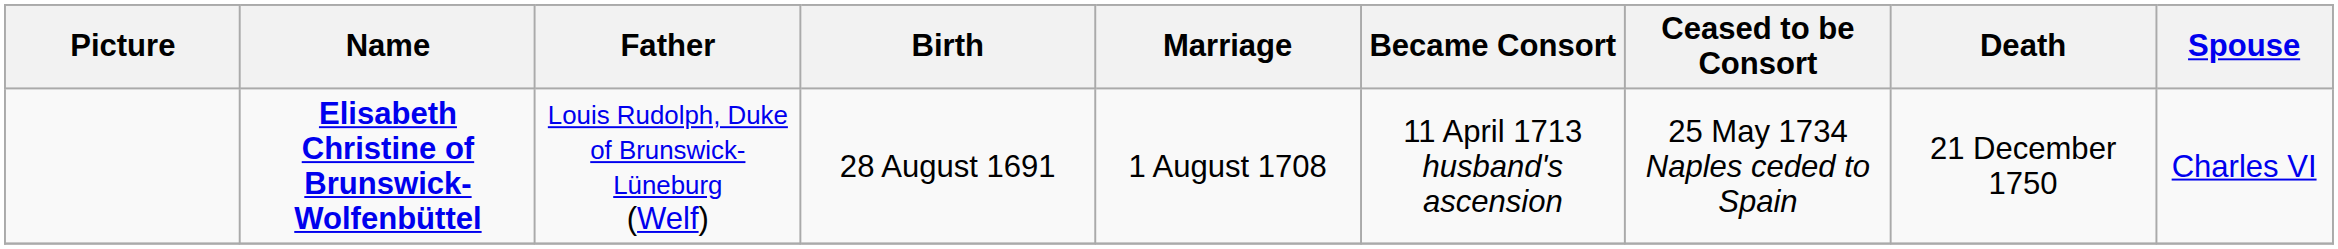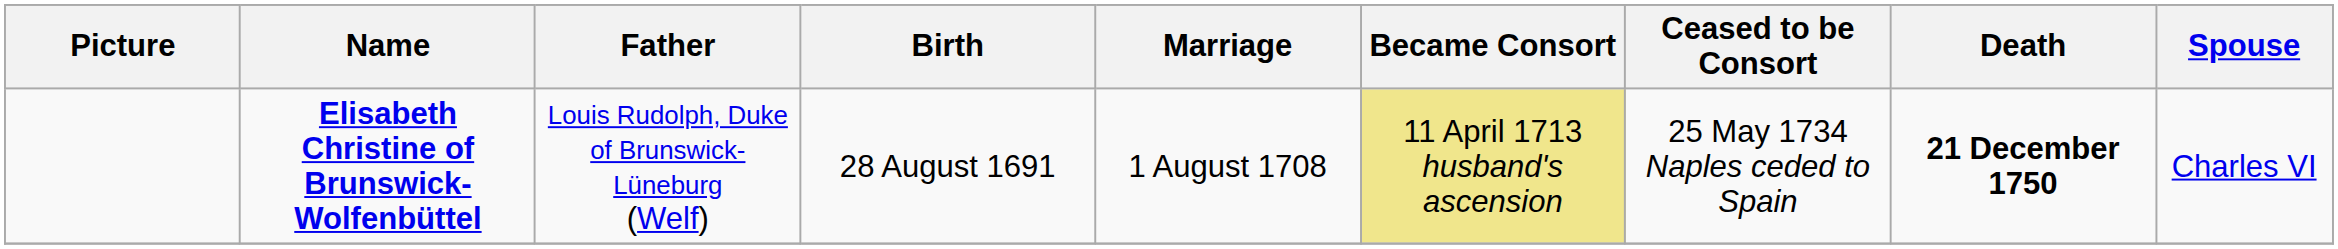(1493, 165) no background -> (1493, 165) khaki background
(2023, 165) normal -> (2023, 165) bold
